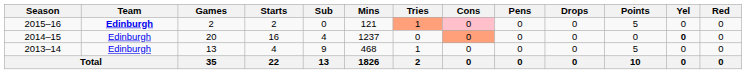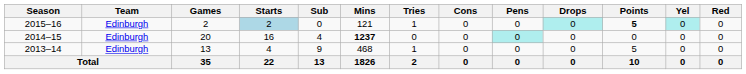(129, 24) bold -> (127, 24) normal
(274, 24) no background -> (269, 24) lightblue background
(418, 24) lightsalmon background -> (414, 24) no background
(469, 24) pink background -> (466, 24) no background
(575, 24) no background -> (573, 24) paleturquoise background
(635, 24) normal -> (634, 24) bold
(683, 24) no background -> (683, 24) paleturquoise background
(369, 36) normal -> (365, 36) bold
(469, 36) lightsalmon background -> (466, 36) no background
(520, 36) no background -> (517, 36) paleturquoise background
(683, 36) bold -> (683, 36) normal
